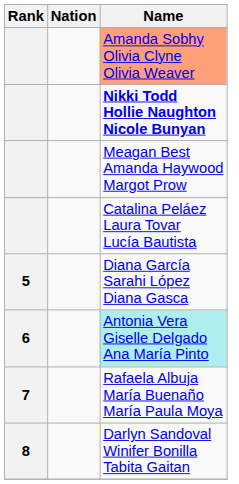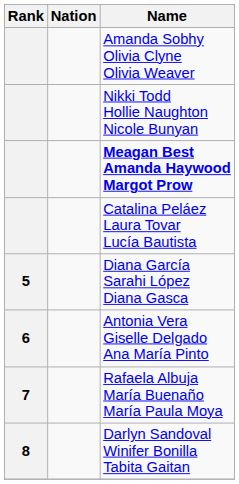(154, 56) lightsalmon background -> (154, 56) no background
(160, 112) bold -> (156, 112) normal
(163, 169) normal -> (167, 169) bold
(156, 338) paleturquoise background -> (156, 338) no background
